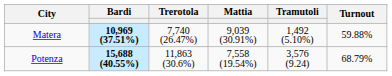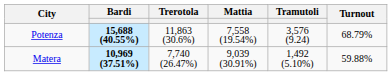rows swapped: (47, 58) <-> (47, 35)
